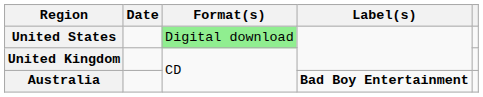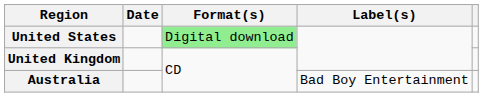(384, 81) bold -> (384, 81) normal
